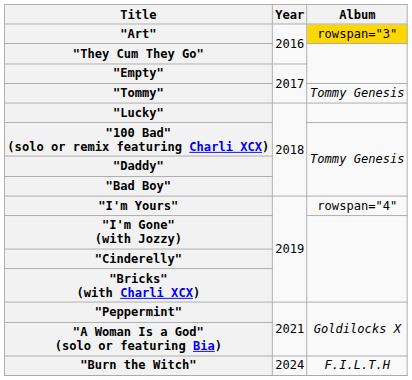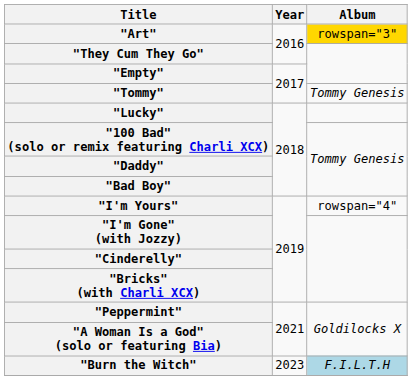(290, 366) 2024 -> (290, 366) 2023
(357, 366) no background -> (357, 366) lightblue background
